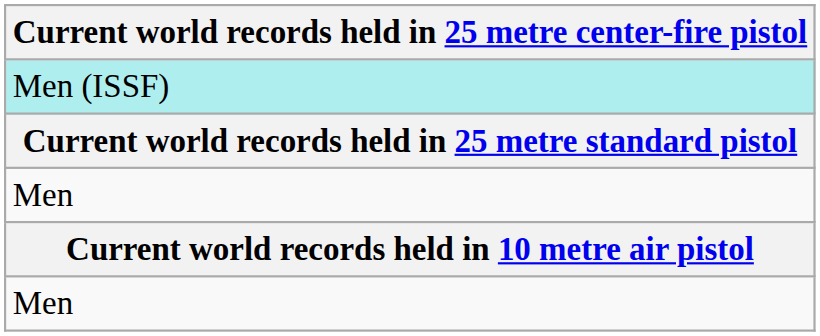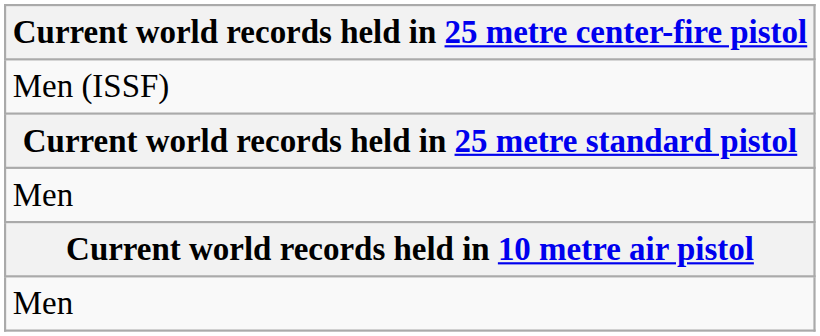(91, 86) paleturquoise background -> (91, 86) no background
